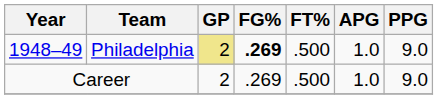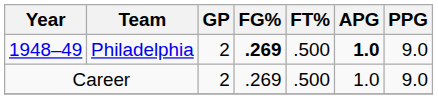(224, 50) khaki background -> (224, 50) no background
(366, 50) normal -> (366, 50) bold
